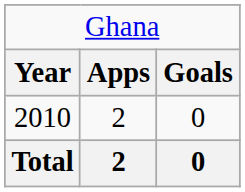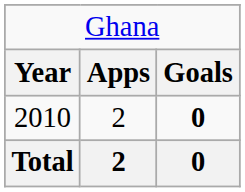(198, 117) normal -> (198, 117) bold
